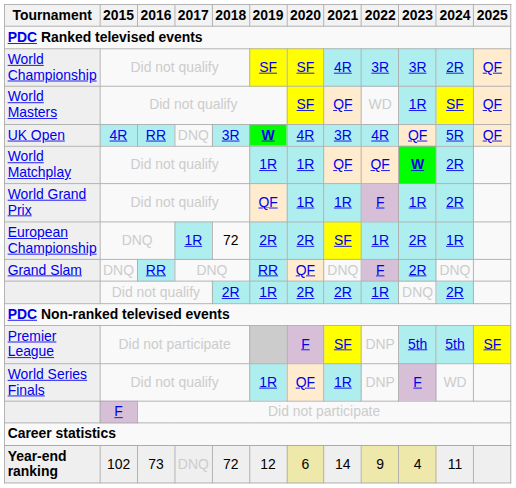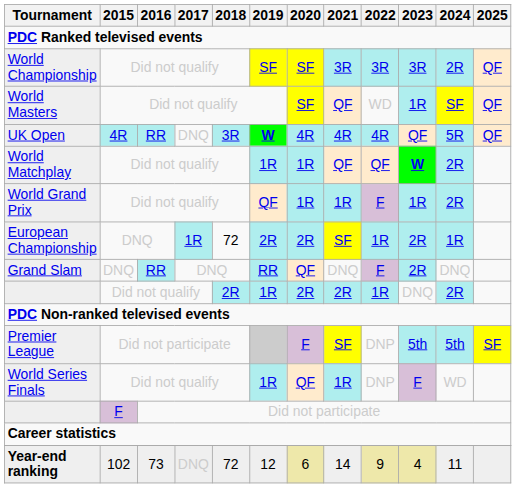(343, 67) 4R -> (343, 67) 3R
(343, 135) 3R -> (343, 135) 4R
